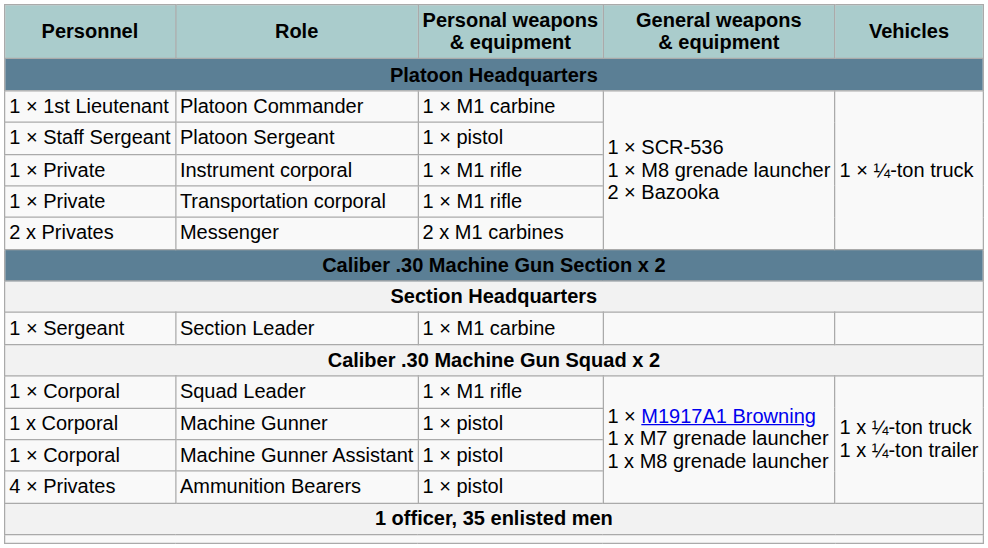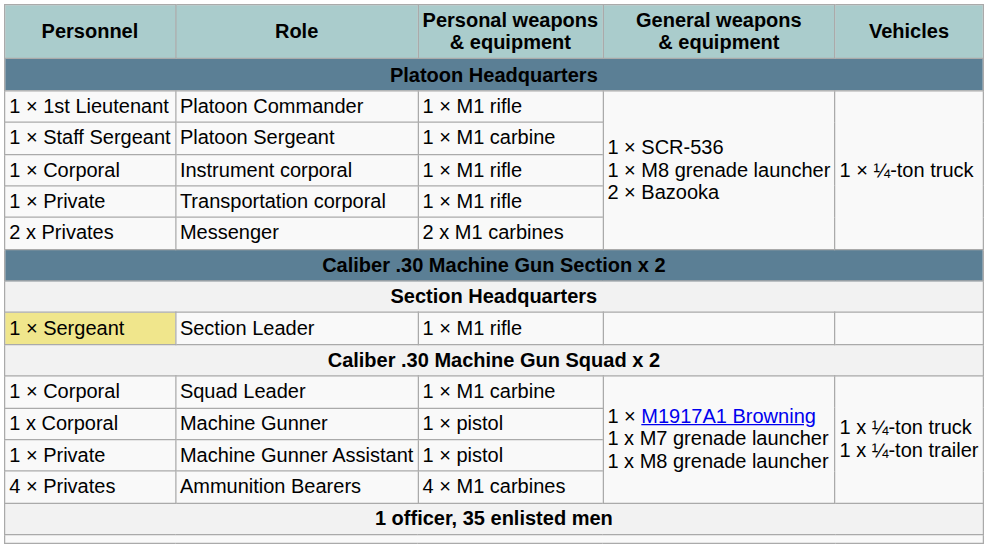(489, 106) 1 × M1 carbine -> (472, 106) 1 × M1 rifle
(463, 138) 1 × pistol -> (489, 138) 1 × M1 carbine
(57, 169) 1 × Private -> (65, 169) 1 × Corporal
(67, 328) no background -> (67, 328) khaki background
(489, 328) 1 × M1 carbine -> (472, 328) 1 × M1 rifle
(472, 391) 1 × M1 rifle -> (489, 391) 1 × M1 carbine
(65, 455) 1 × Corporal -> (57, 455) 1 × Private
(463, 486) 1 × pistol -> (494, 486) 4 × M1 carbines
